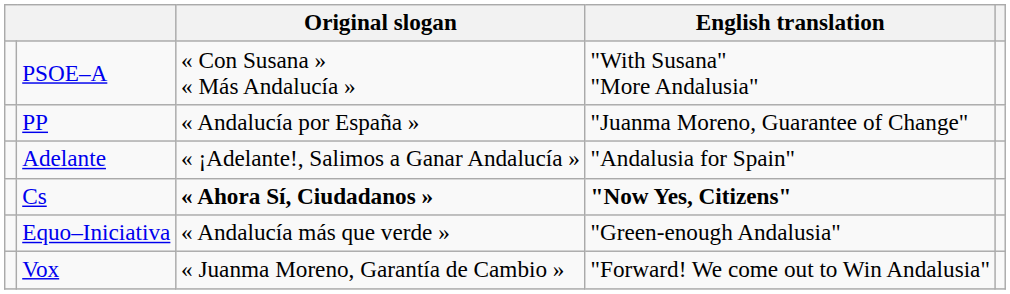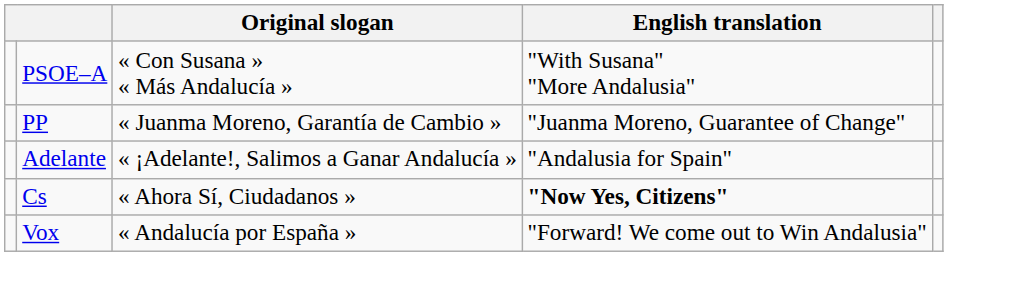(300, 122) « Andalucía por España » -> (310, 122) « Juanma Moreno, Garantía de Cambio »
(307, 196) bold -> (237, 196) normal
- row: (96, 232)
(373, 269) « Juanma Moreno, Garantía de Cambio » -> (237, 232) « Andalucía por España »
